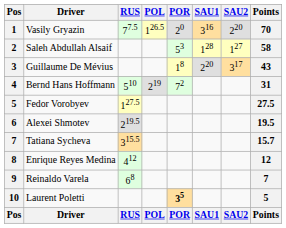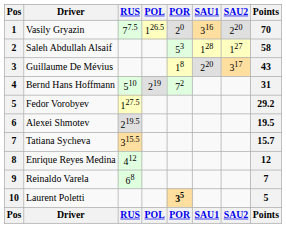(266, 104) 27.5 -> (266, 104) 29.2
